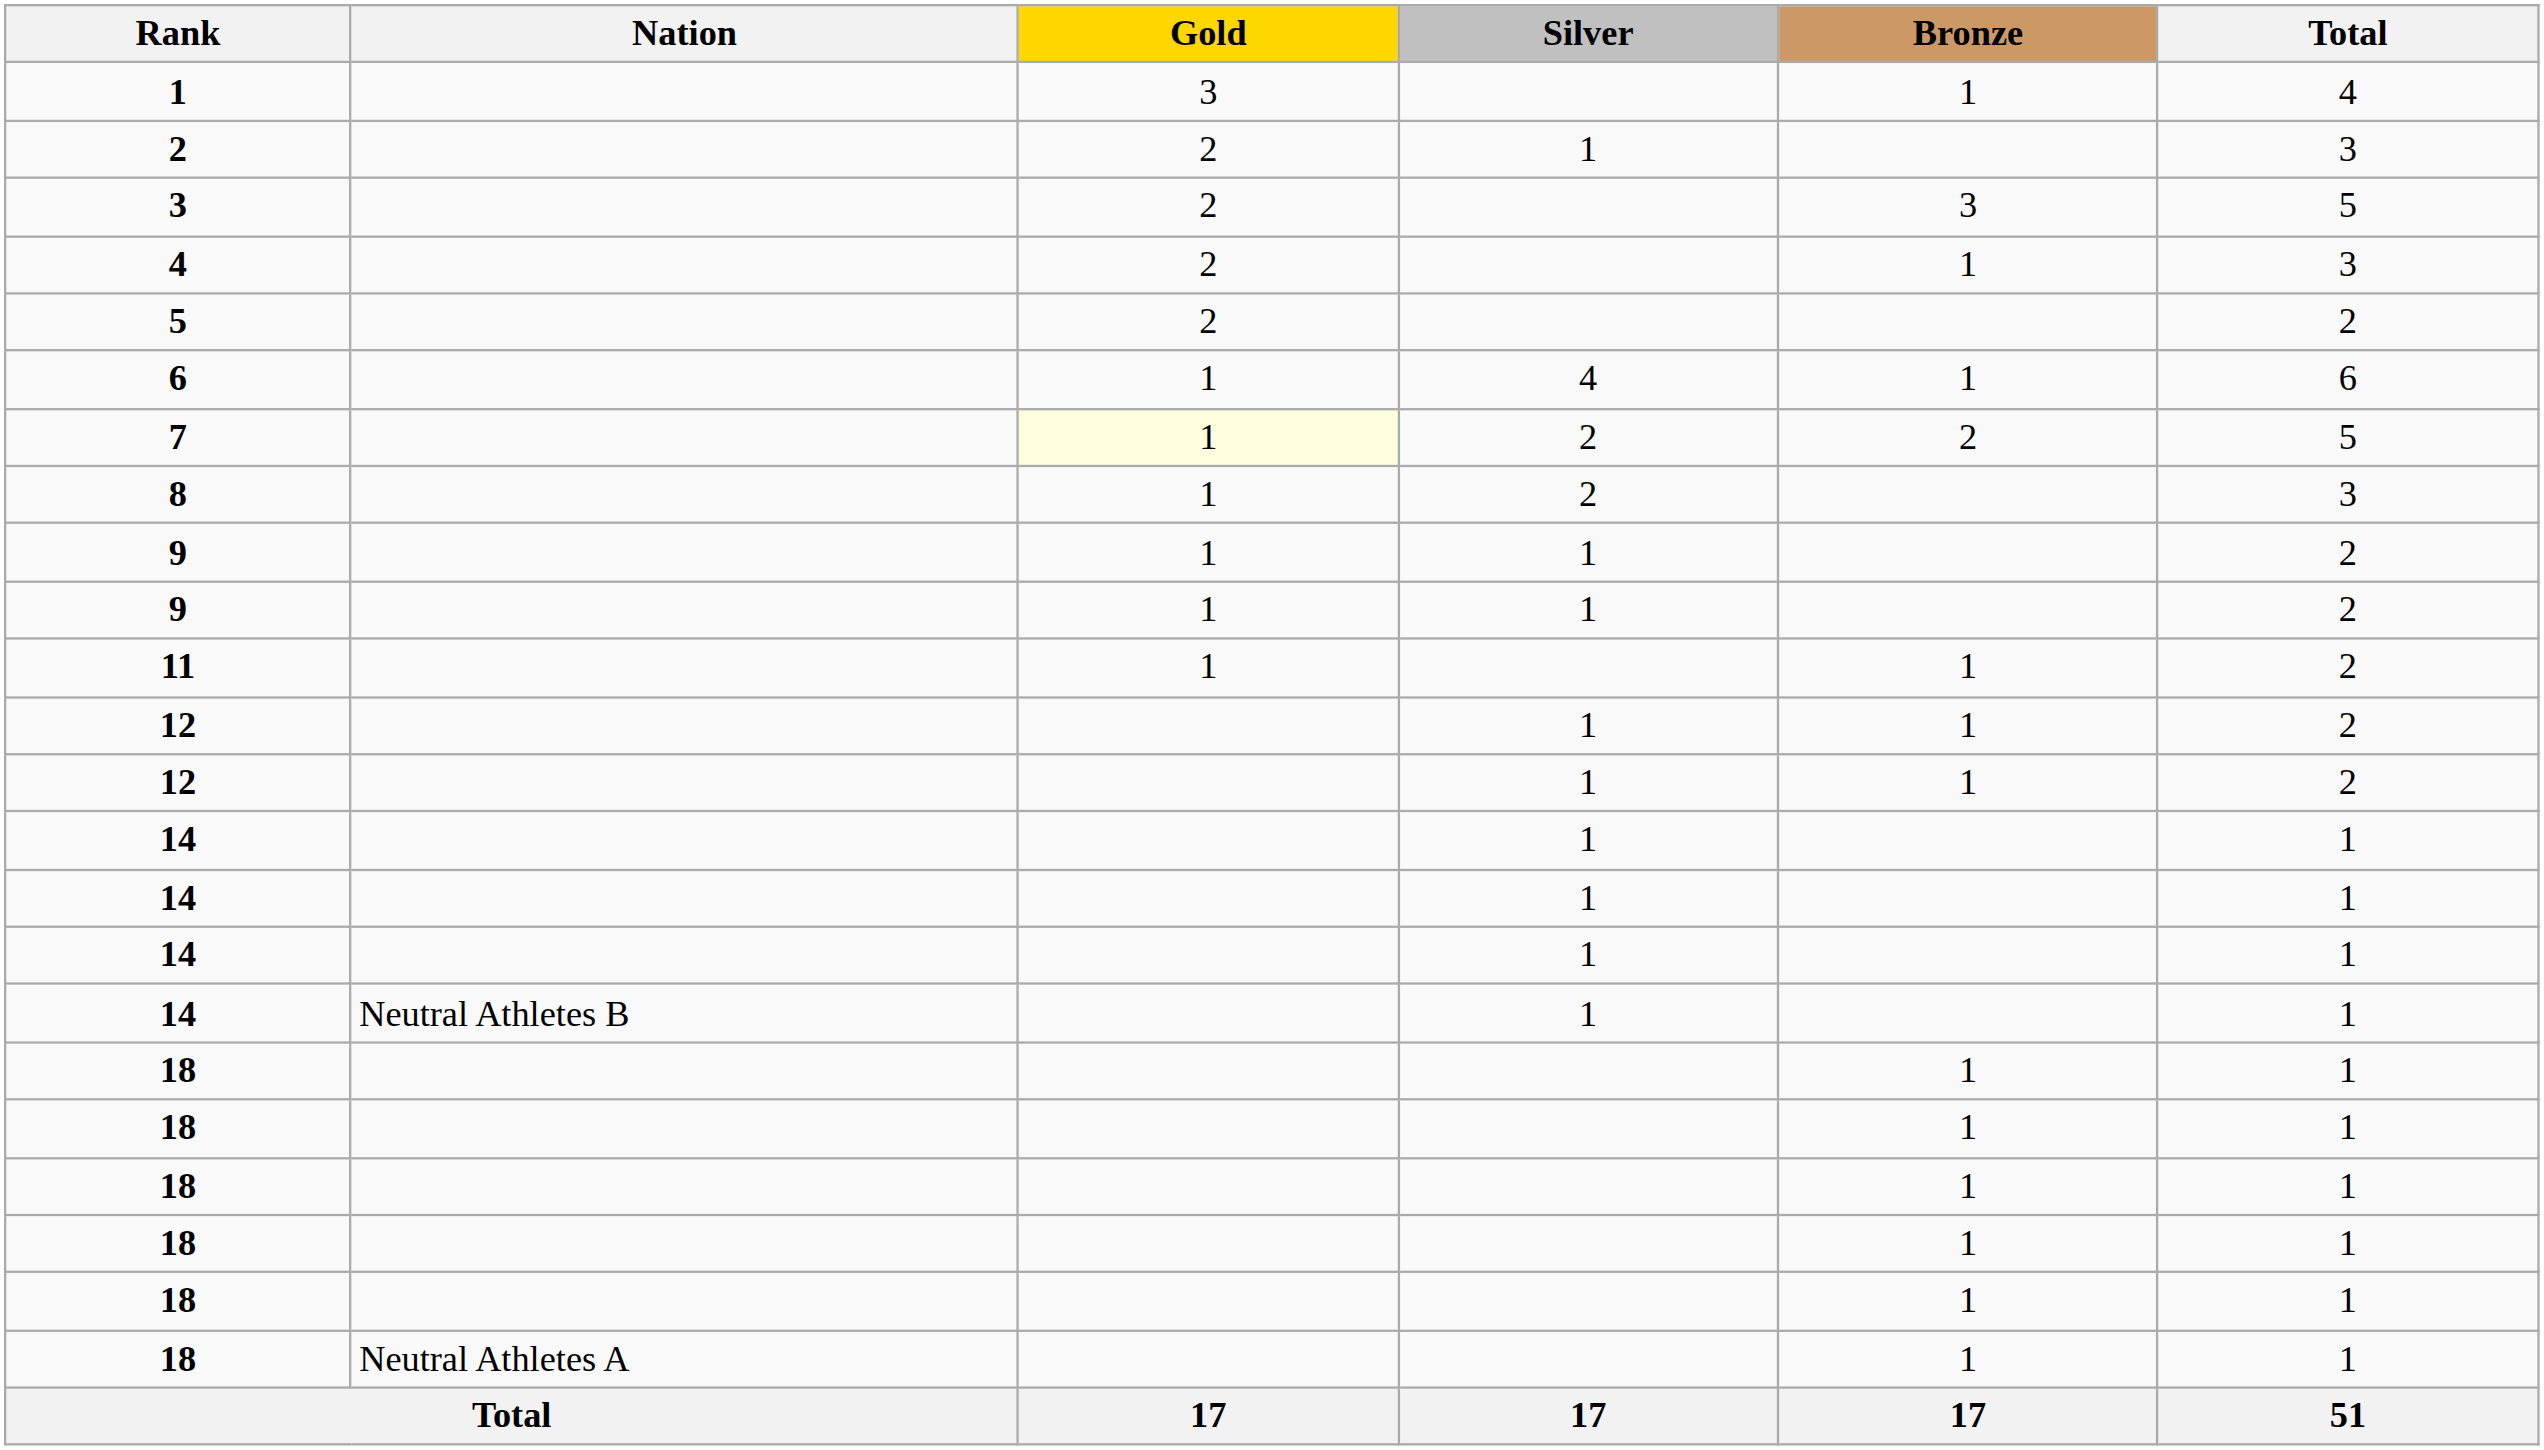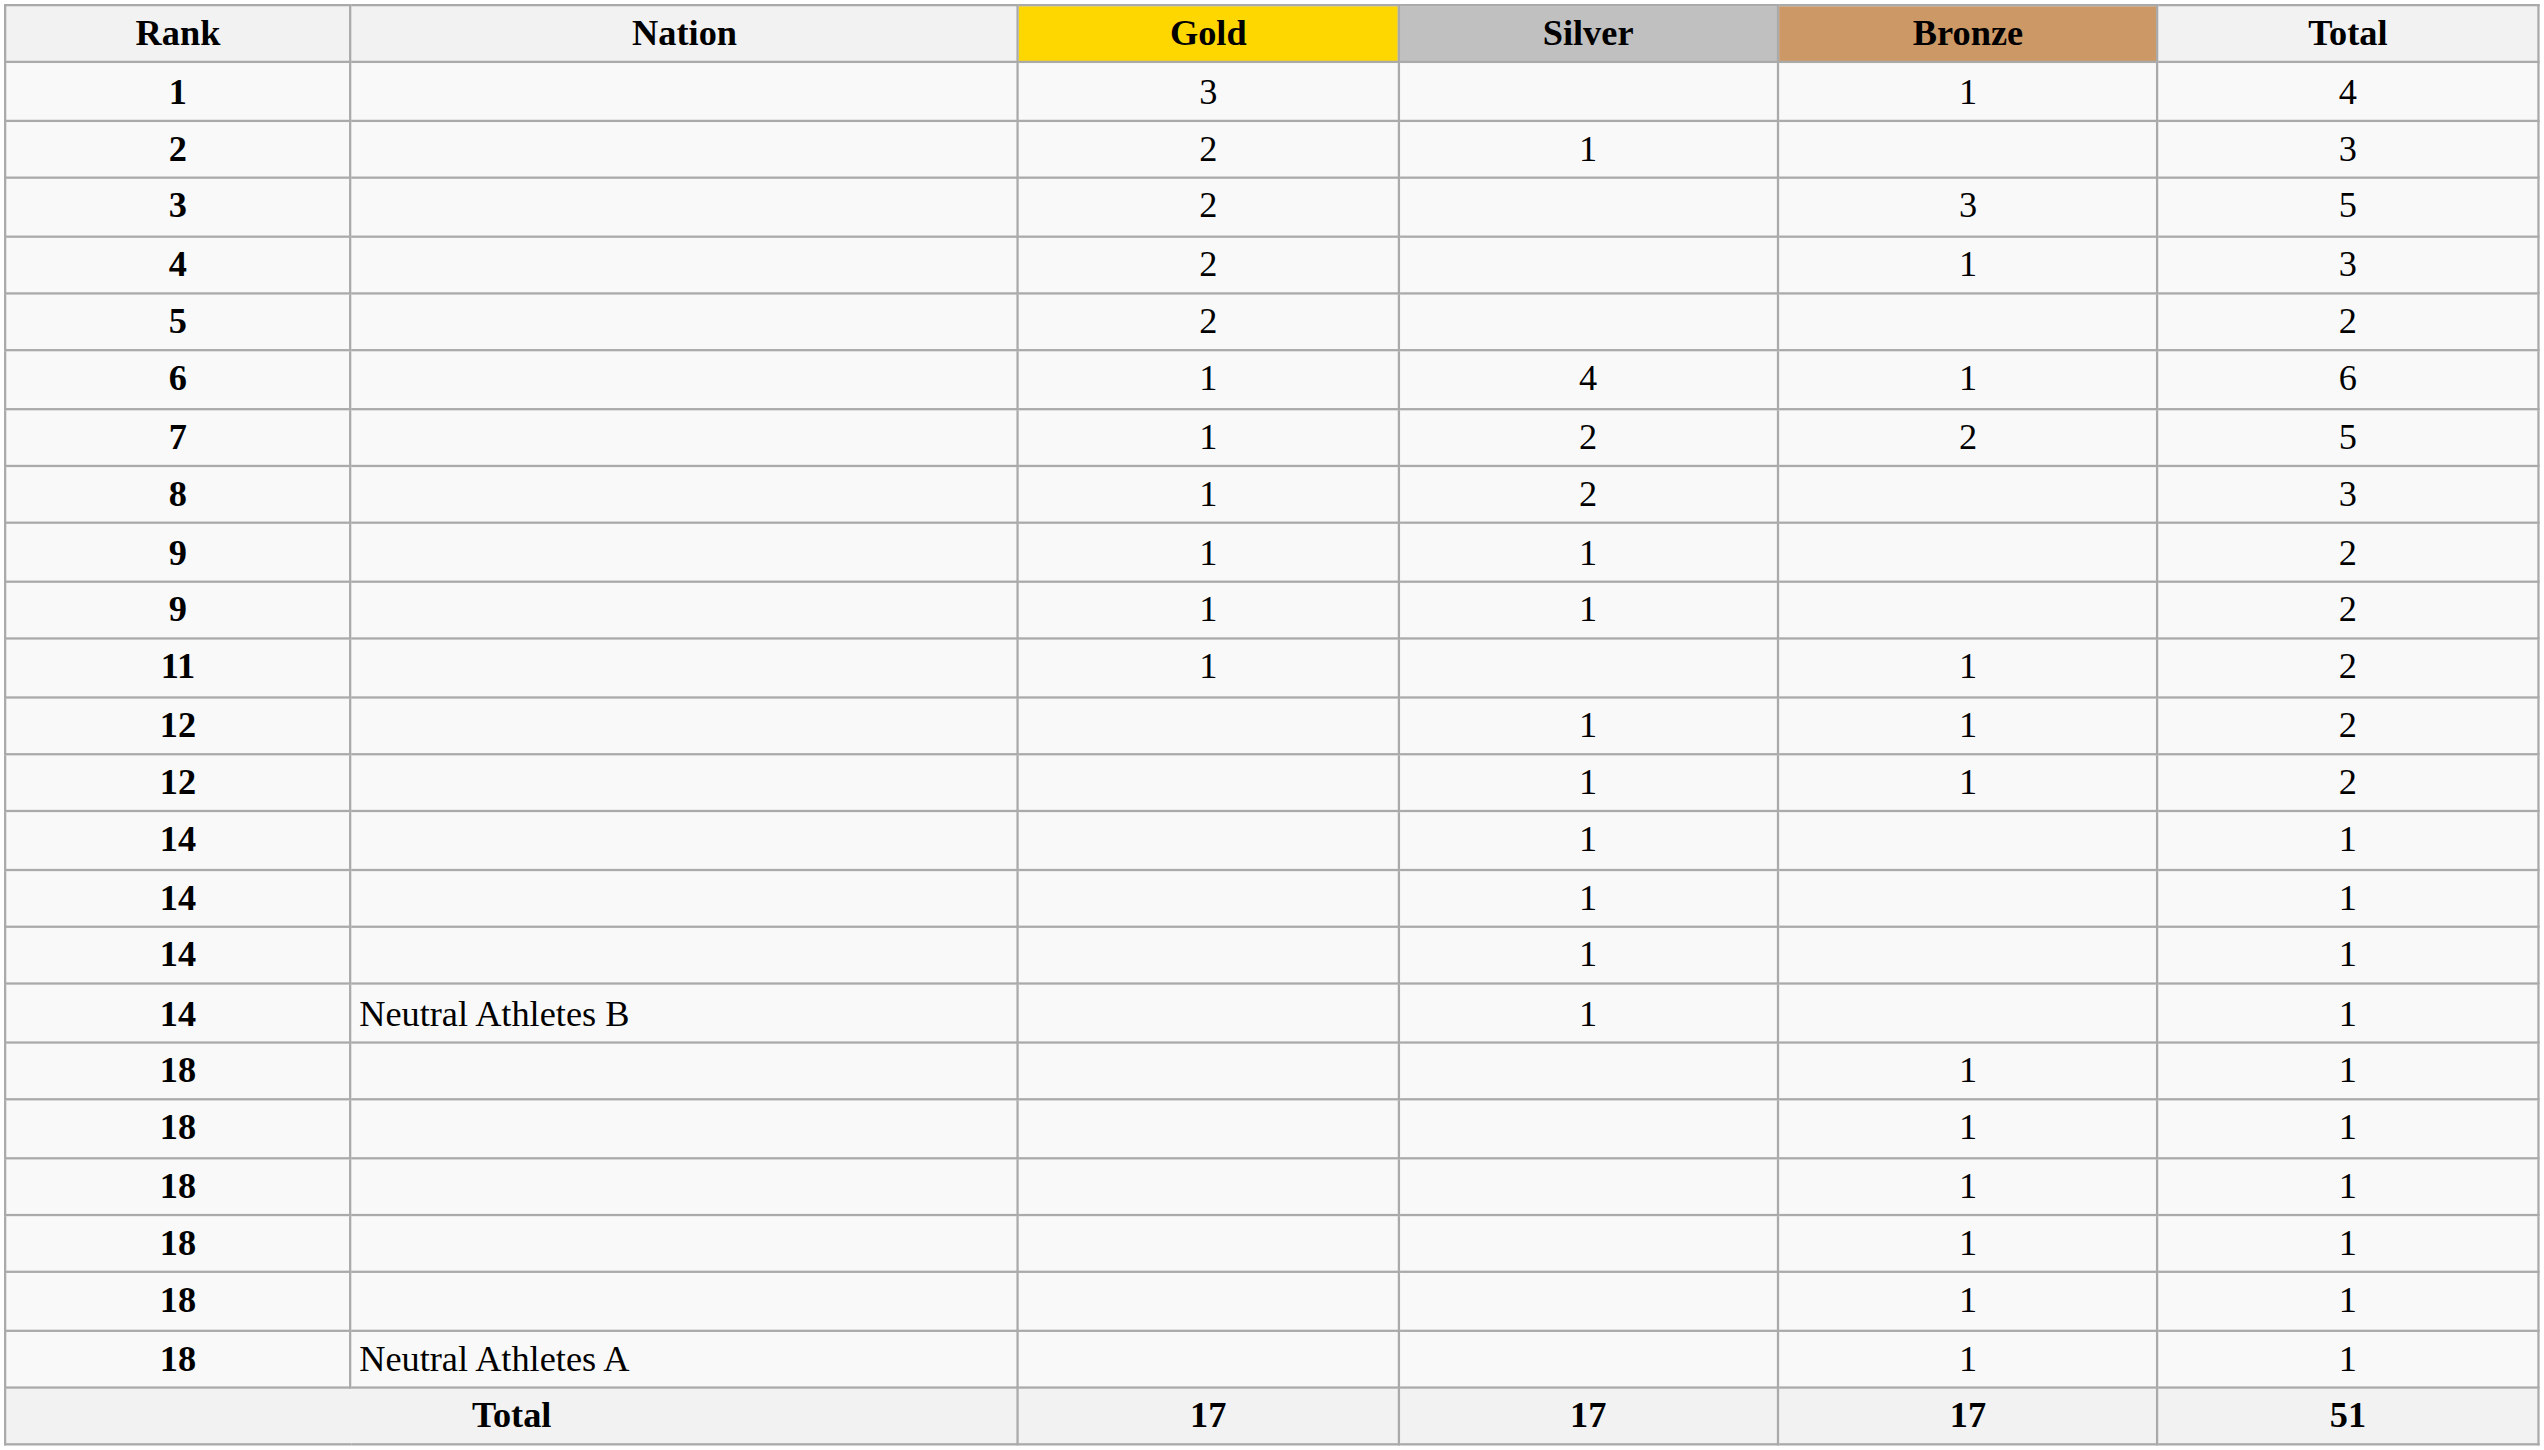(1208, 436) lightyellow background -> (1208, 436) no background
